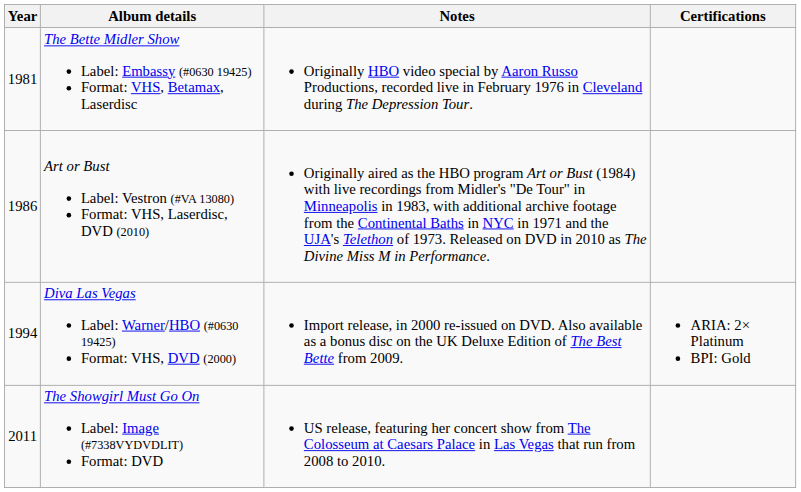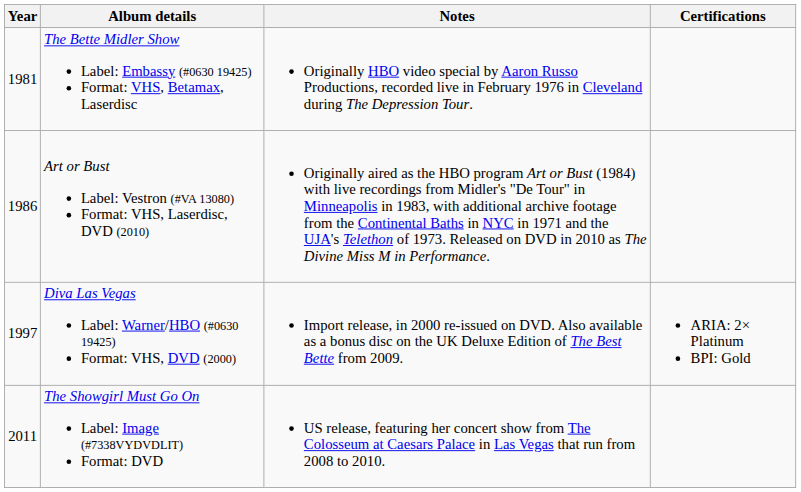(23, 333) 1994 -> (23, 333) 1997
